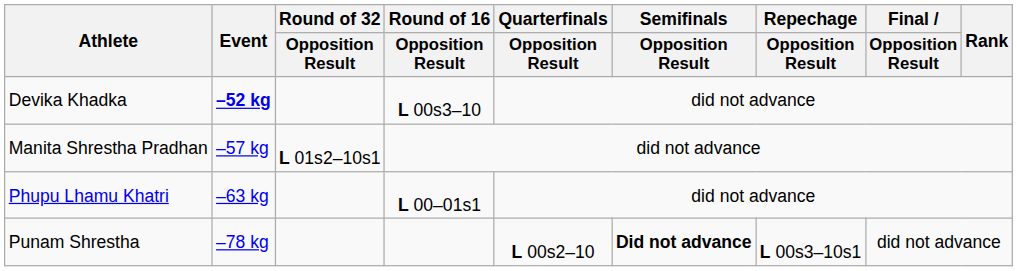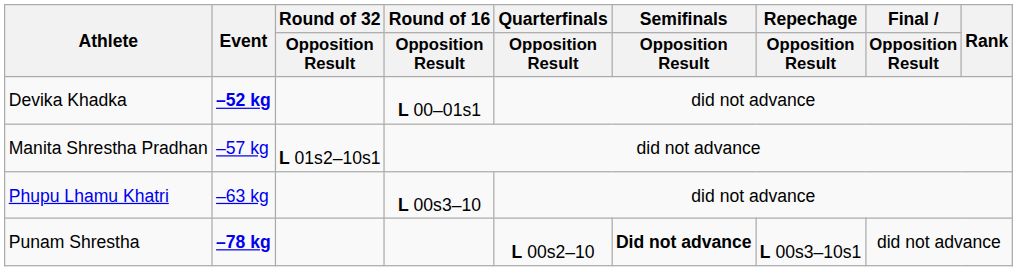(439, 111) L 00s3–10 -> (439, 111) L 00–01s1
(439, 205) L 00–01s1 -> (439, 205) L 00s3–10
(242, 243) normal -> (243, 243) bold
